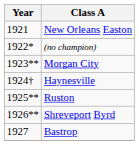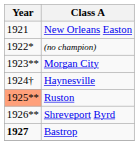(23, 98) no background -> (23, 98) lightsalmon background
(18, 132) normal -> (18, 132) bold
